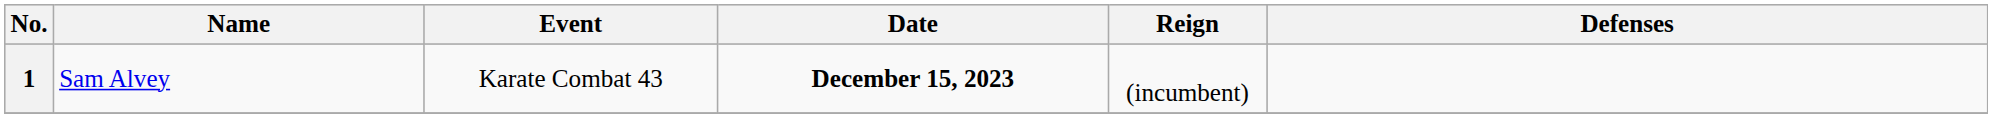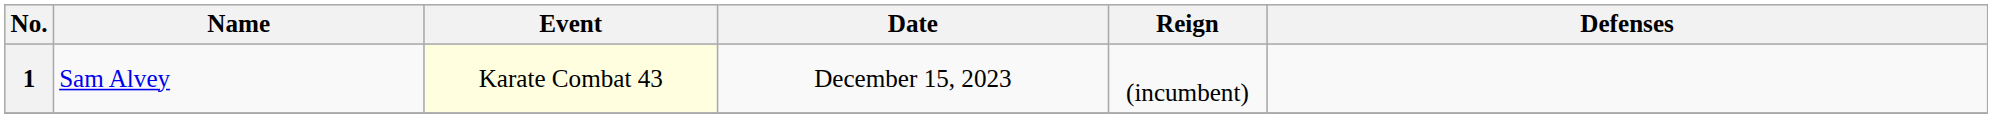(571, 78) no background -> (571, 78) lightyellow background
(913, 78) bold -> (913, 78) normal
